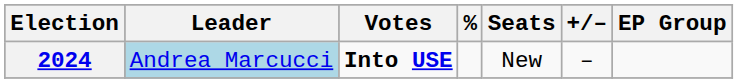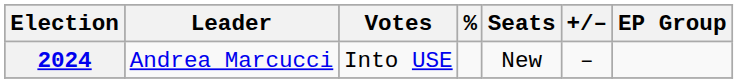(231, 60) lightblue background -> (231, 60) no background
(398, 60) bold -> (398, 60) normal
